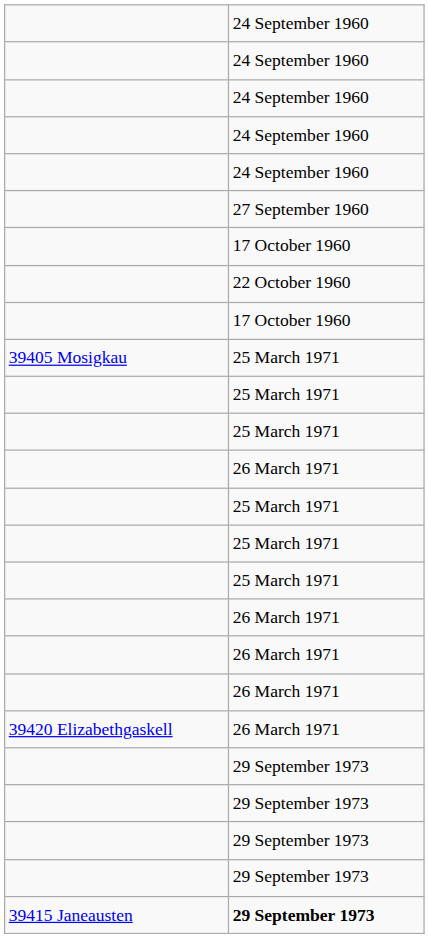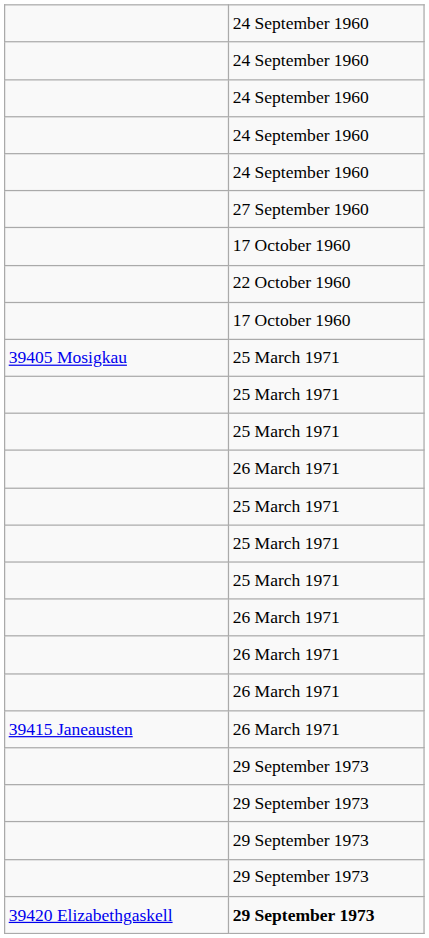(91, 728) 39420 Elizabethgaskell -> (71, 728) 39415 Janeausten
(71, 914) 39415 Janeausten -> (91, 914) 39420 Elizabethgaskell
